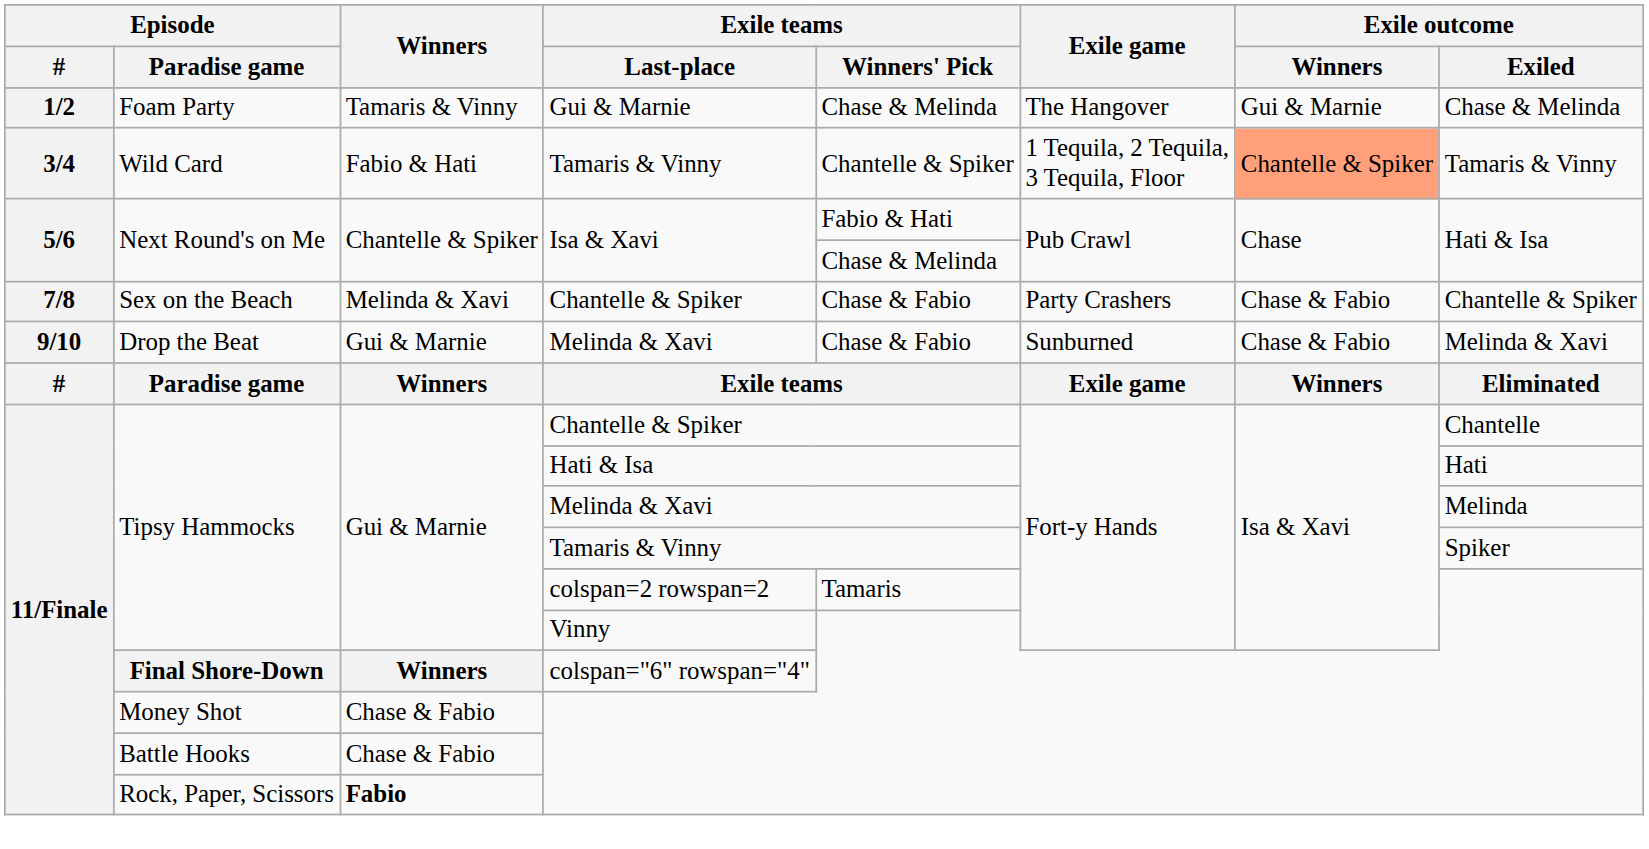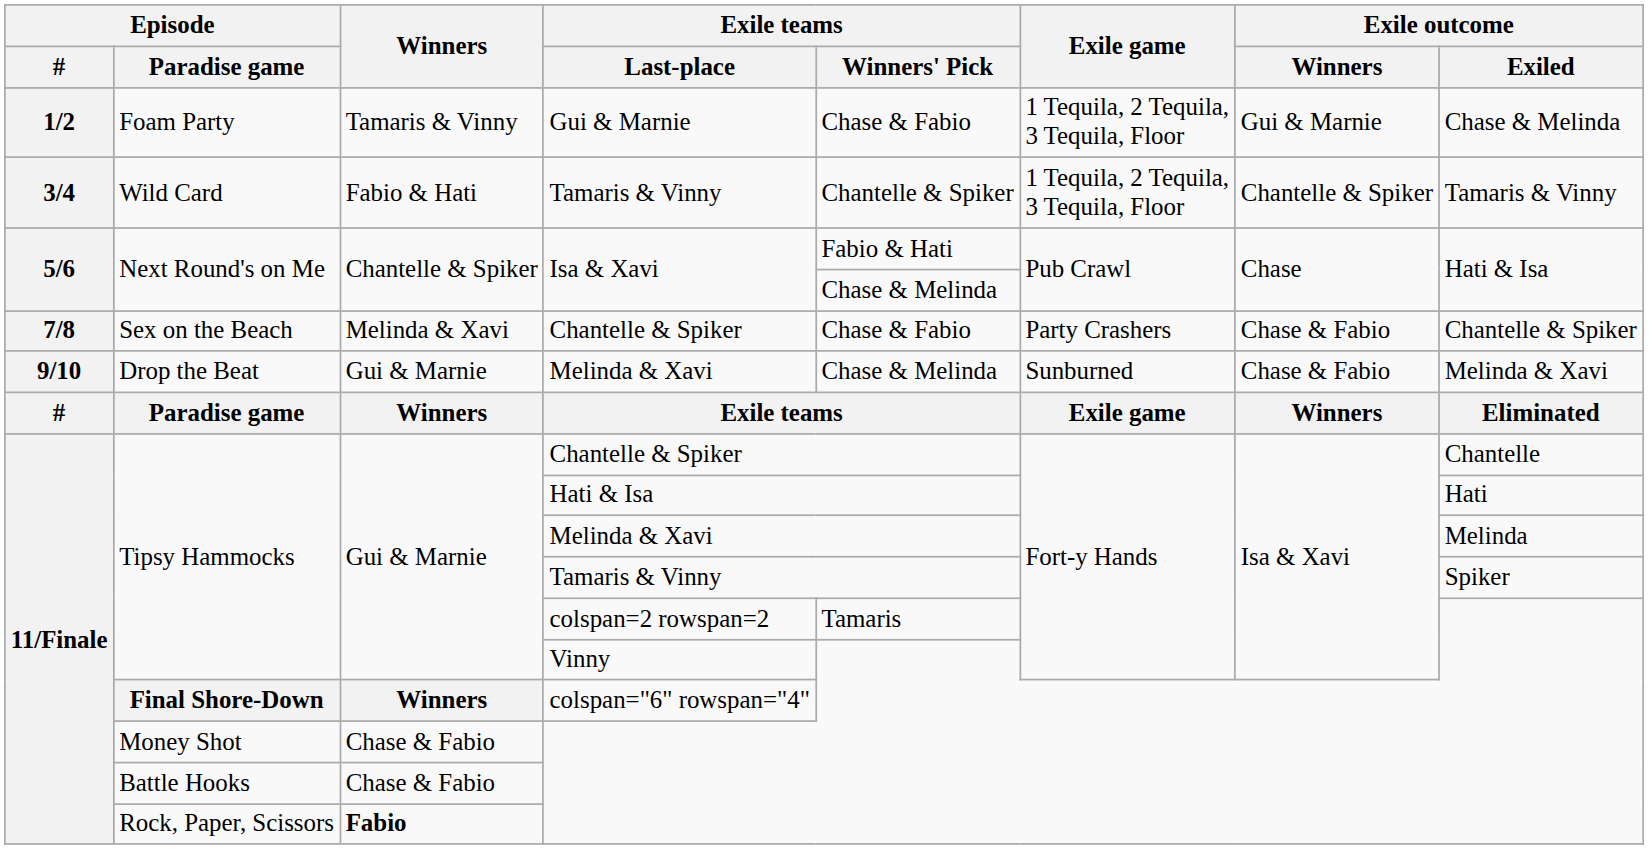(909, 107) Chase & Melinda -> (896, 122) Chase & Fabio
(1097, 107) The Hangover -> (1127, 122) 1 Tequila, 2 Tequila, 3 Tequila, Floor
(1337, 163) lightsalmon background -> (1337, 192) no background
(896, 342) Chase & Fabio -> (909, 371) Chase & Melinda
